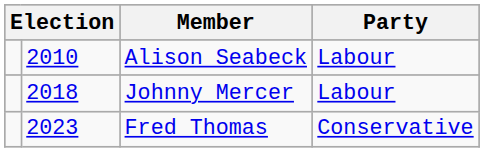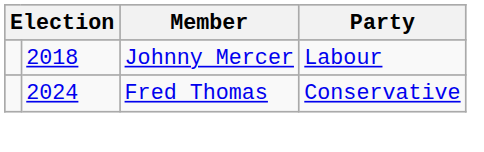- row: (216, 58)
(52, 129) 2023 -> (52, 93) 2024
